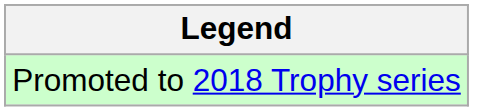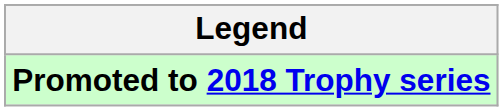(237, 79) normal -> (251, 79) bold
